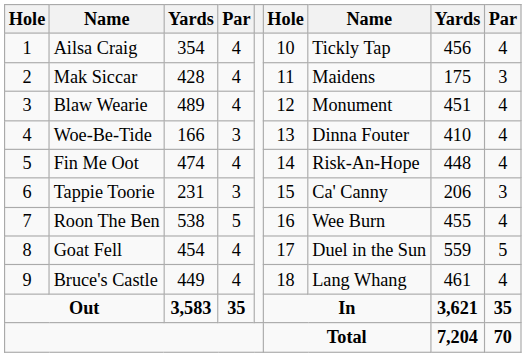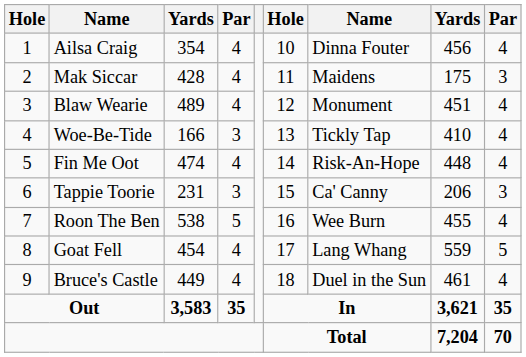(351, 47) Tickly Tap -> (361, 47) Dinna Fouter
(361, 134) Dinna Fouter -> (351, 134) Tickly Tap
(369, 250) Duel in the Sun -> (359, 250) Lang Whang
(359, 279) Lang Whang -> (369, 279) Duel in the Sun
